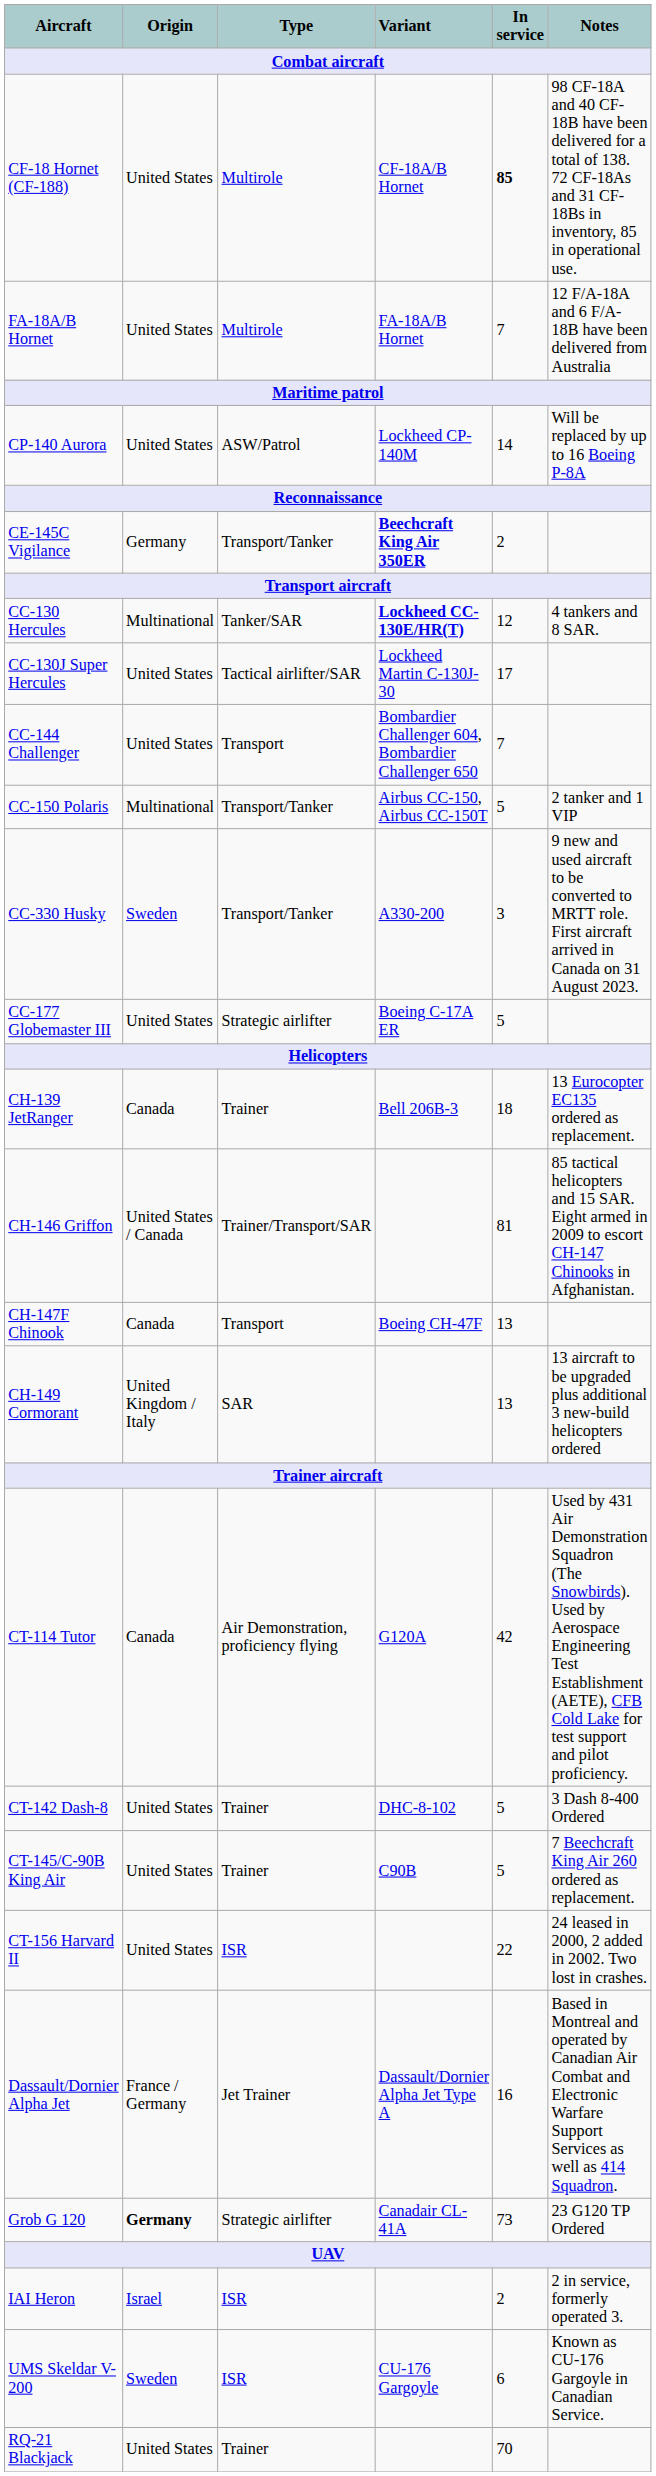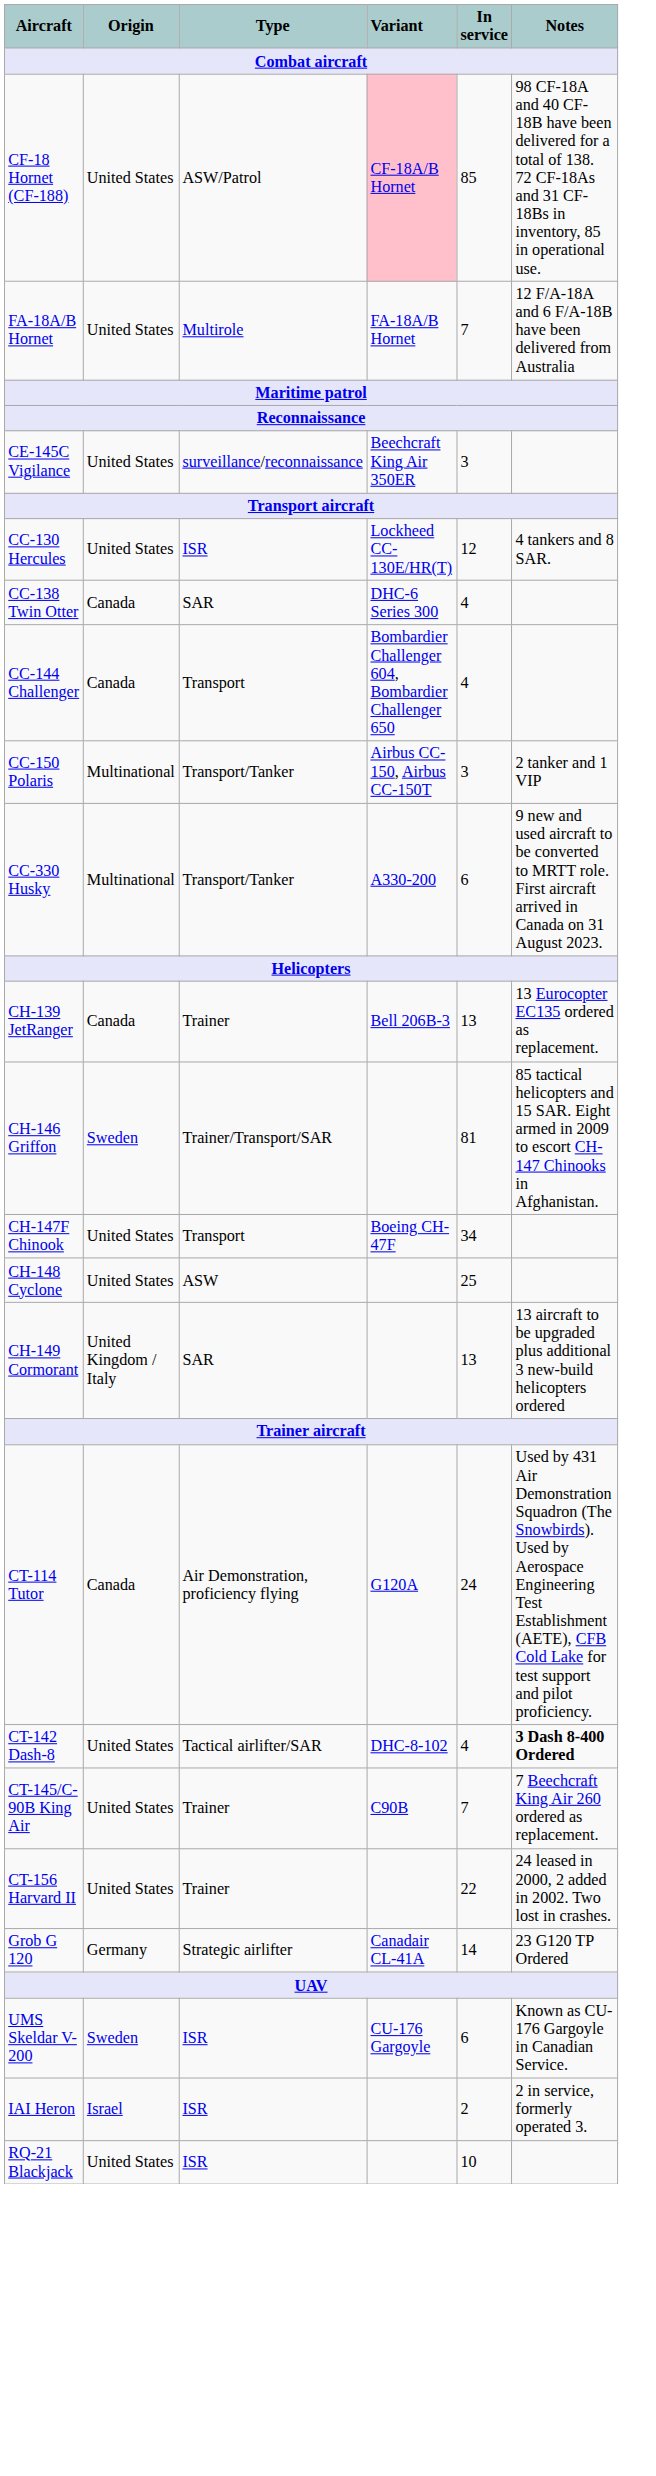(252, 177) Multirole -> (222, 177) ASW/Patrol
(413, 177) no background -> (405, 177) pink background
(505, 177) bold -> (469, 177) normal
- row: (57, 445)
(156, 542) Germany -> (130, 461) United States
(277, 542) Transport/Tanker -> (273, 461) surveillance/reconnaissance
(416, 542) bold -> (405, 461) normal
(501, 542) 2 -> (464, 461) 3
(170, 620) Multinational -> (130, 549) United States
(262, 620) Tanker/SAR -> (195, 549) ISR
(429, 620) bold -> (411, 549) normal
- row: (58, 673)
+ row: (43, 602)
(169, 744) United States -> (111, 682) Canada
(501, 744) 7 -> (464, 682) 4
(501, 806) 5 -> (464, 771) 3
(152, 914) Sweden -> (131, 879) Multinational
(501, 914) 3 -> (464, 879) 6
- row: (60, 1021)
(505, 1109) 18 -> (469, 1021) 13
(169, 1225) United States / Canada -> (112, 1138) Sweden
(150, 1324) Canada -> (130, 1236) United States
(505, 1324) 13 -> (469, 1236) 34
+ row: (35, 1280)
(505, 1637) 42 -> (469, 1584) 24
(245, 1808) Trainer -> (252, 1746) Tactical airlifter/SAR
(501, 1808) 5 -> (464, 1746) 4
(595, 1808) normal -> (560, 1746) bold
(501, 1870) 5 -> (464, 1808) 7
(234, 1950) ISR -> (206, 1888) Trainer
- row: (63, 2094)
(159, 2219) bold -> (117, 1950) normal
(505, 2219) 73 -> (469, 1950) 14
rows swapped: (42, 2298) <-> (62, 2378)
(245, 2449) Trainer -> (195, 2162) ISR
(505, 2449) 70 -> (469, 2162) 10
